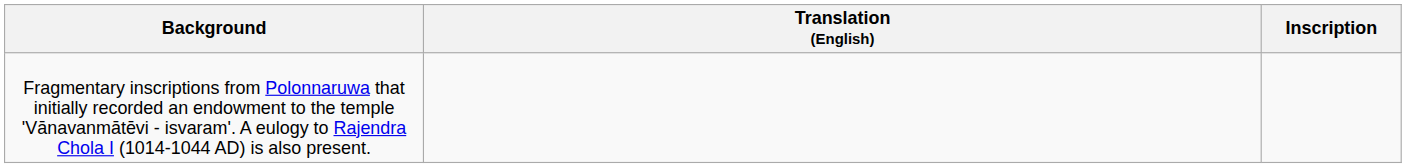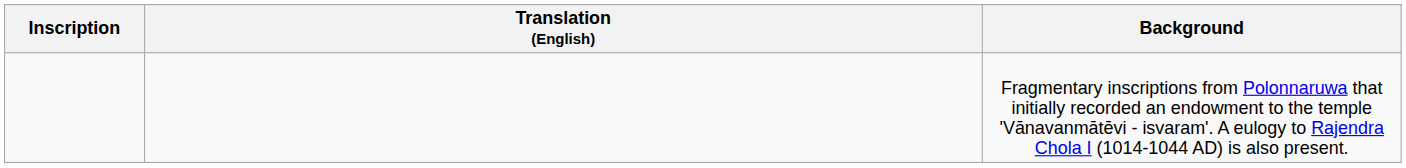columns swapped: (214, 28) <-> (1331, 28)
